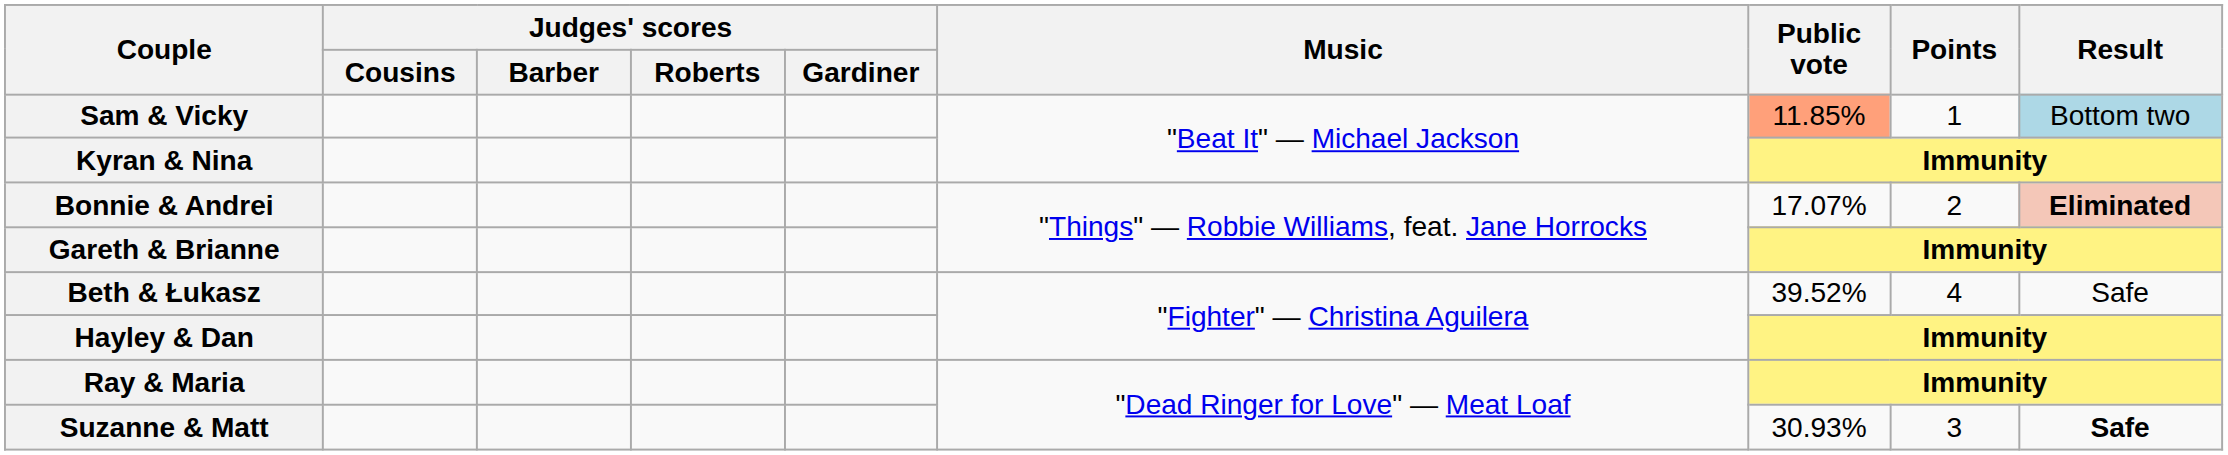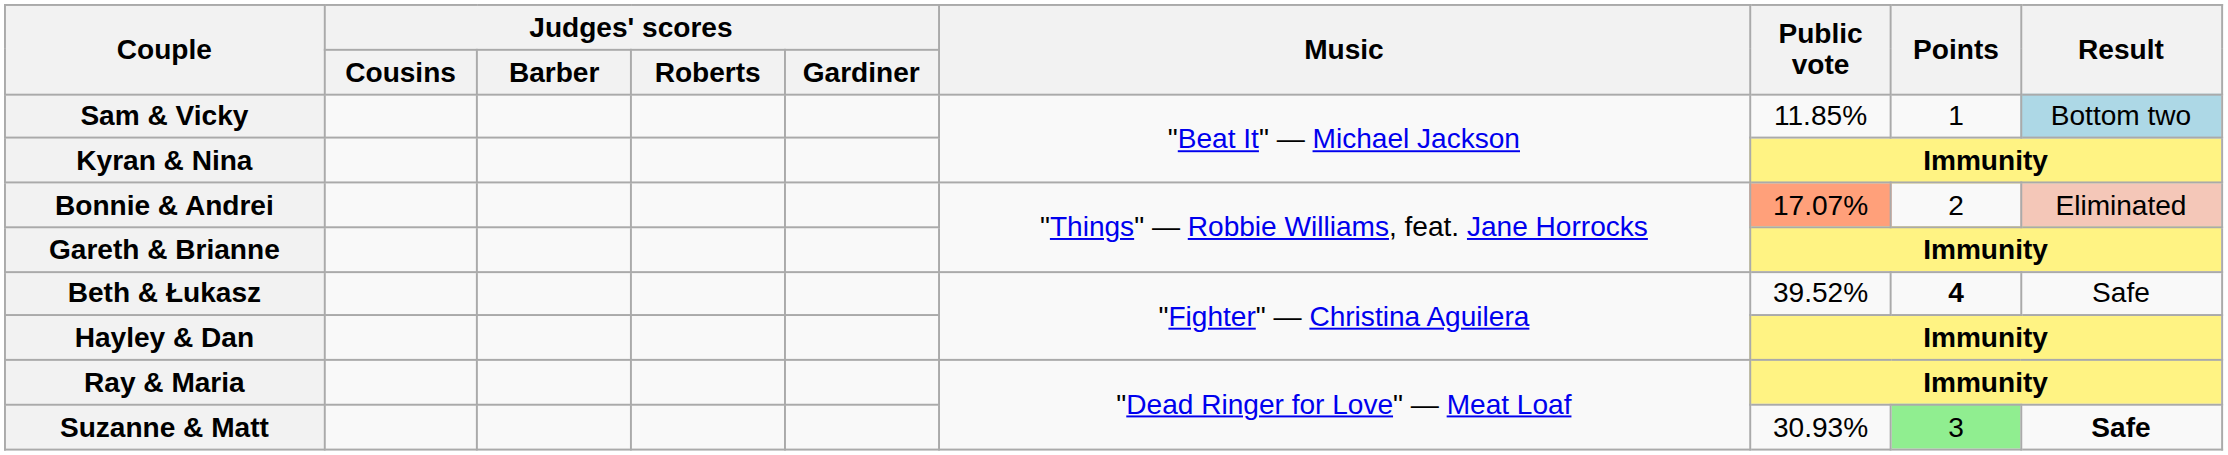(1819, 116) lightsalmon background -> (1821, 116) no background
(1819, 205) no background -> (1821, 205) lightsalmon background
(2120, 205) bold -> (2121, 205) normal
(1954, 294) normal -> (1956, 294) bold
(1954, 427) no background -> (1956, 427) lightgreen background
